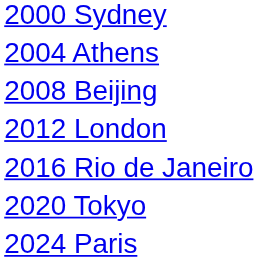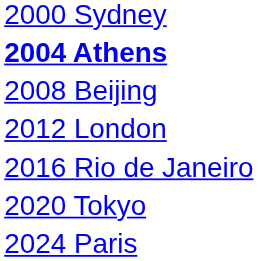(82, 52) normal -> (86, 52) bold
